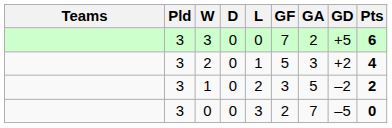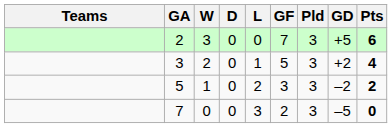columns swapped: (180, 16) <-> (313, 16)
